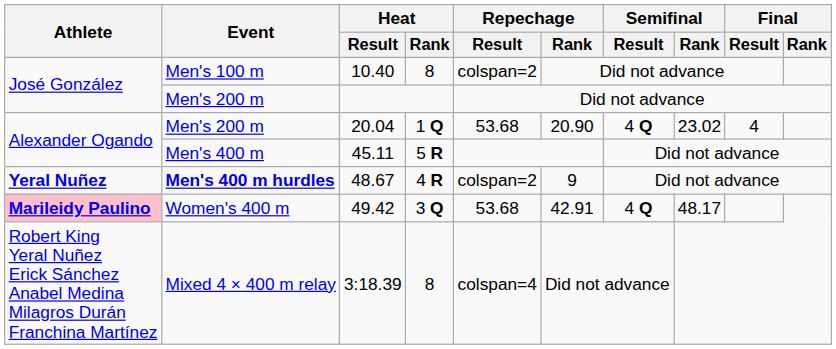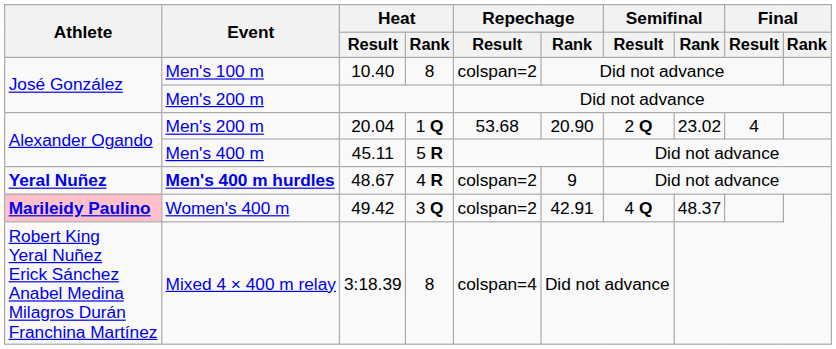(639, 126) 4 Q -> (639, 126) 2 Q
(497, 208) 53.68 -> (497, 208) colspan=2
(699, 208) 48.17 -> (699, 208) 48.37
